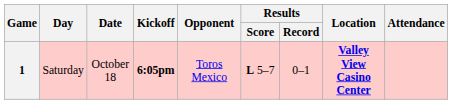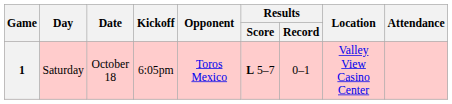(156, 70) bold -> (156, 70) normal
(354, 70) bold -> (354, 70) normal
